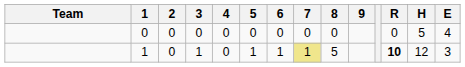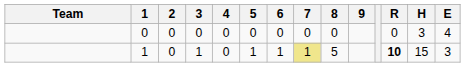(422, 33) 5 -> (422, 33) 3
(422, 52) 12 -> (422, 52) 15
